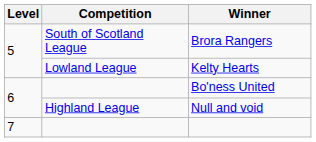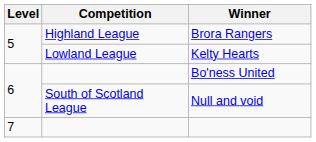(94, 41) South of Scotland League -> (92, 34) Highland League
(92, 107) Highland League -> (94, 100) South of Scotland League
